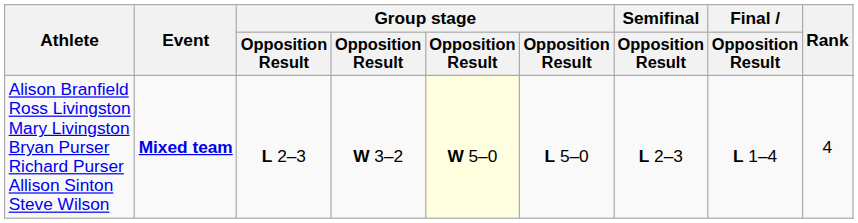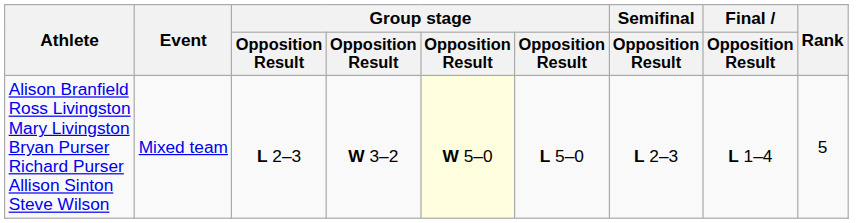(186, 147) bold -> (183, 147) normal
(827, 147) 4 -> (823, 147) 5
